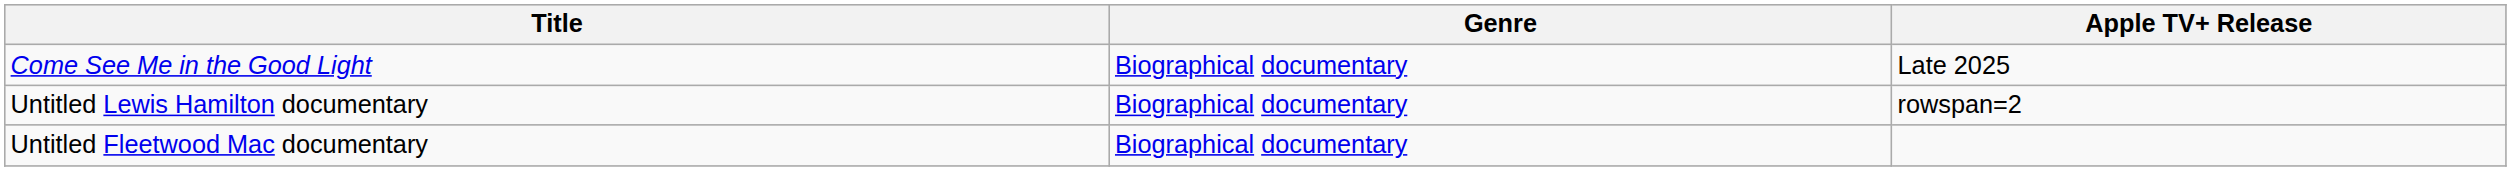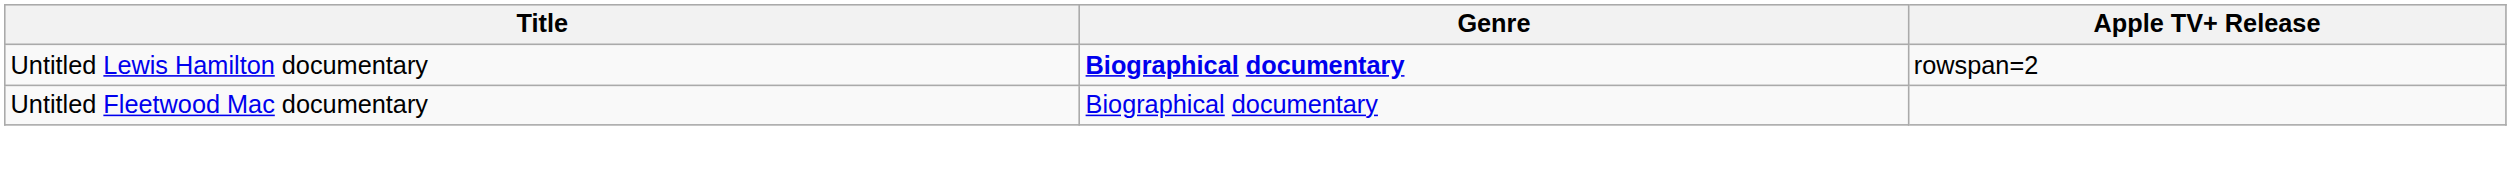- row: (191, 64)
(1261, 104) normal -> (1245, 64) bold
